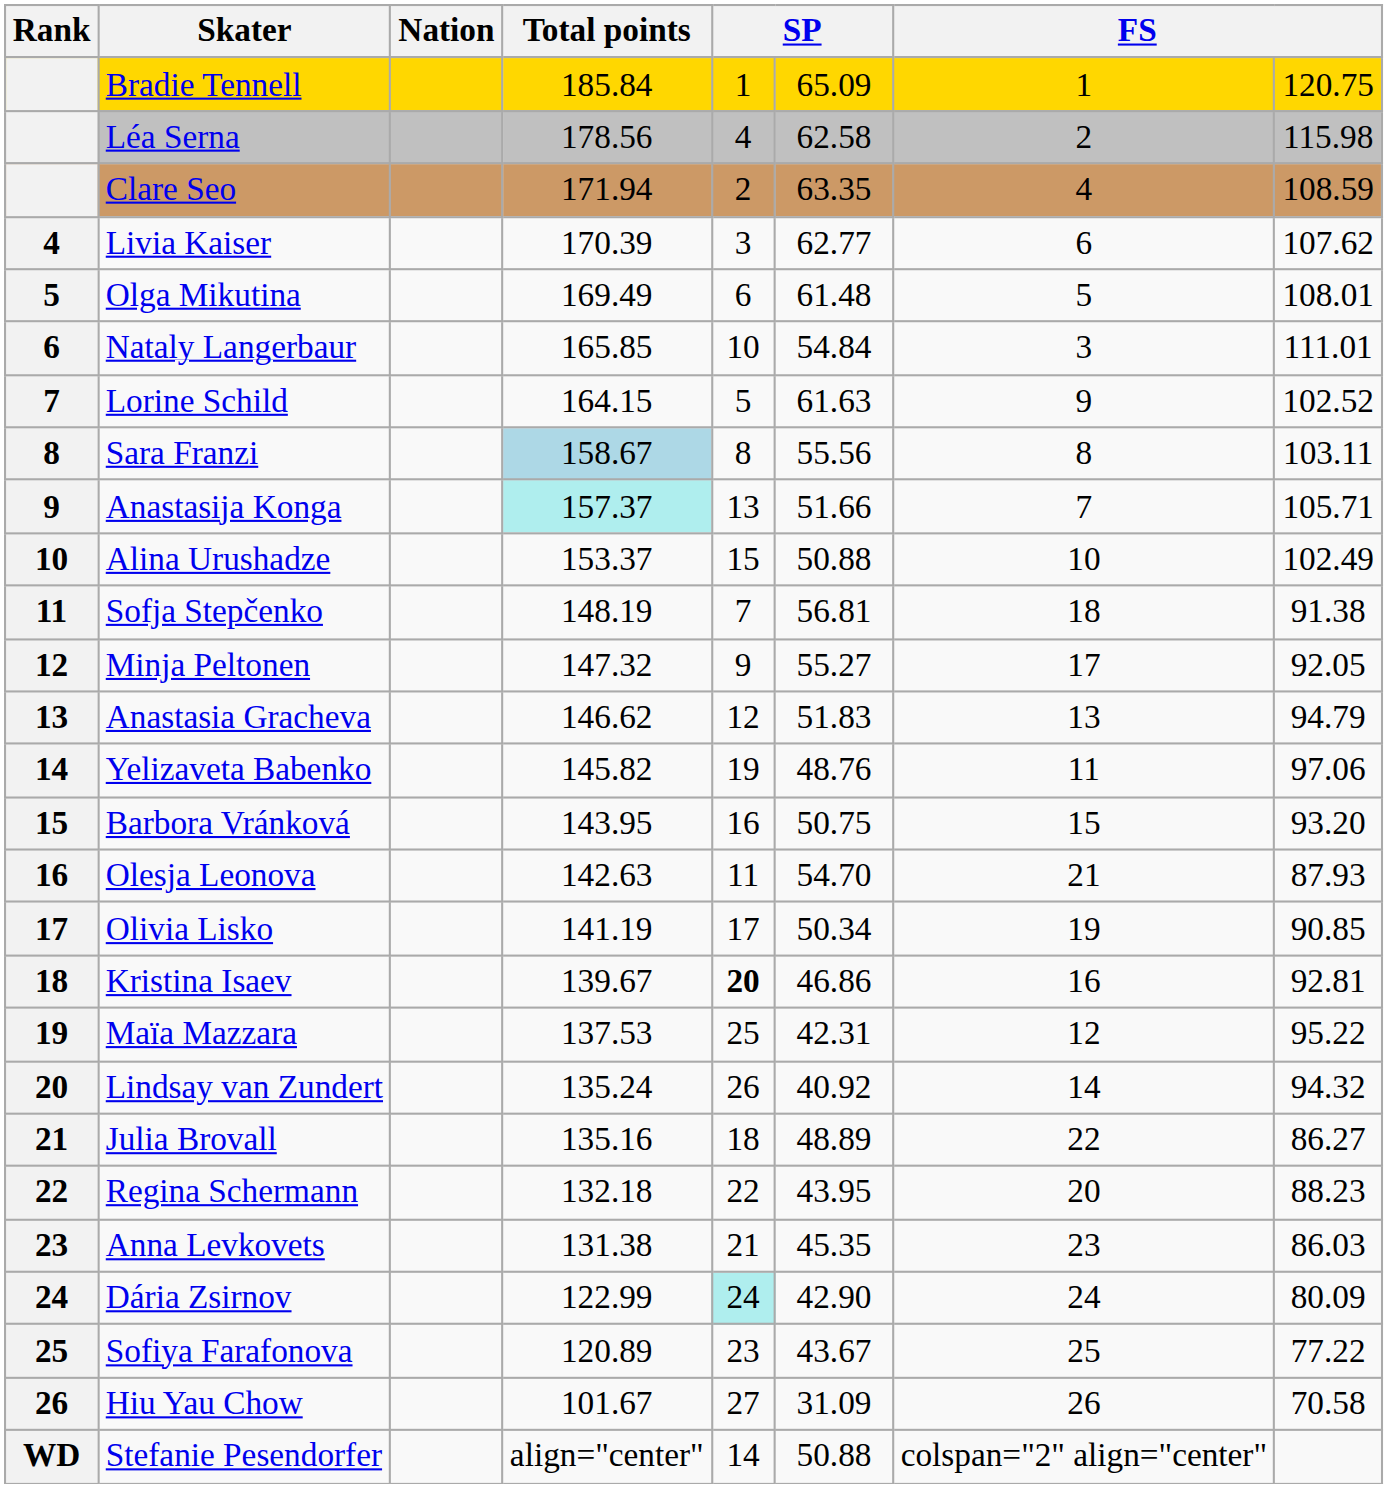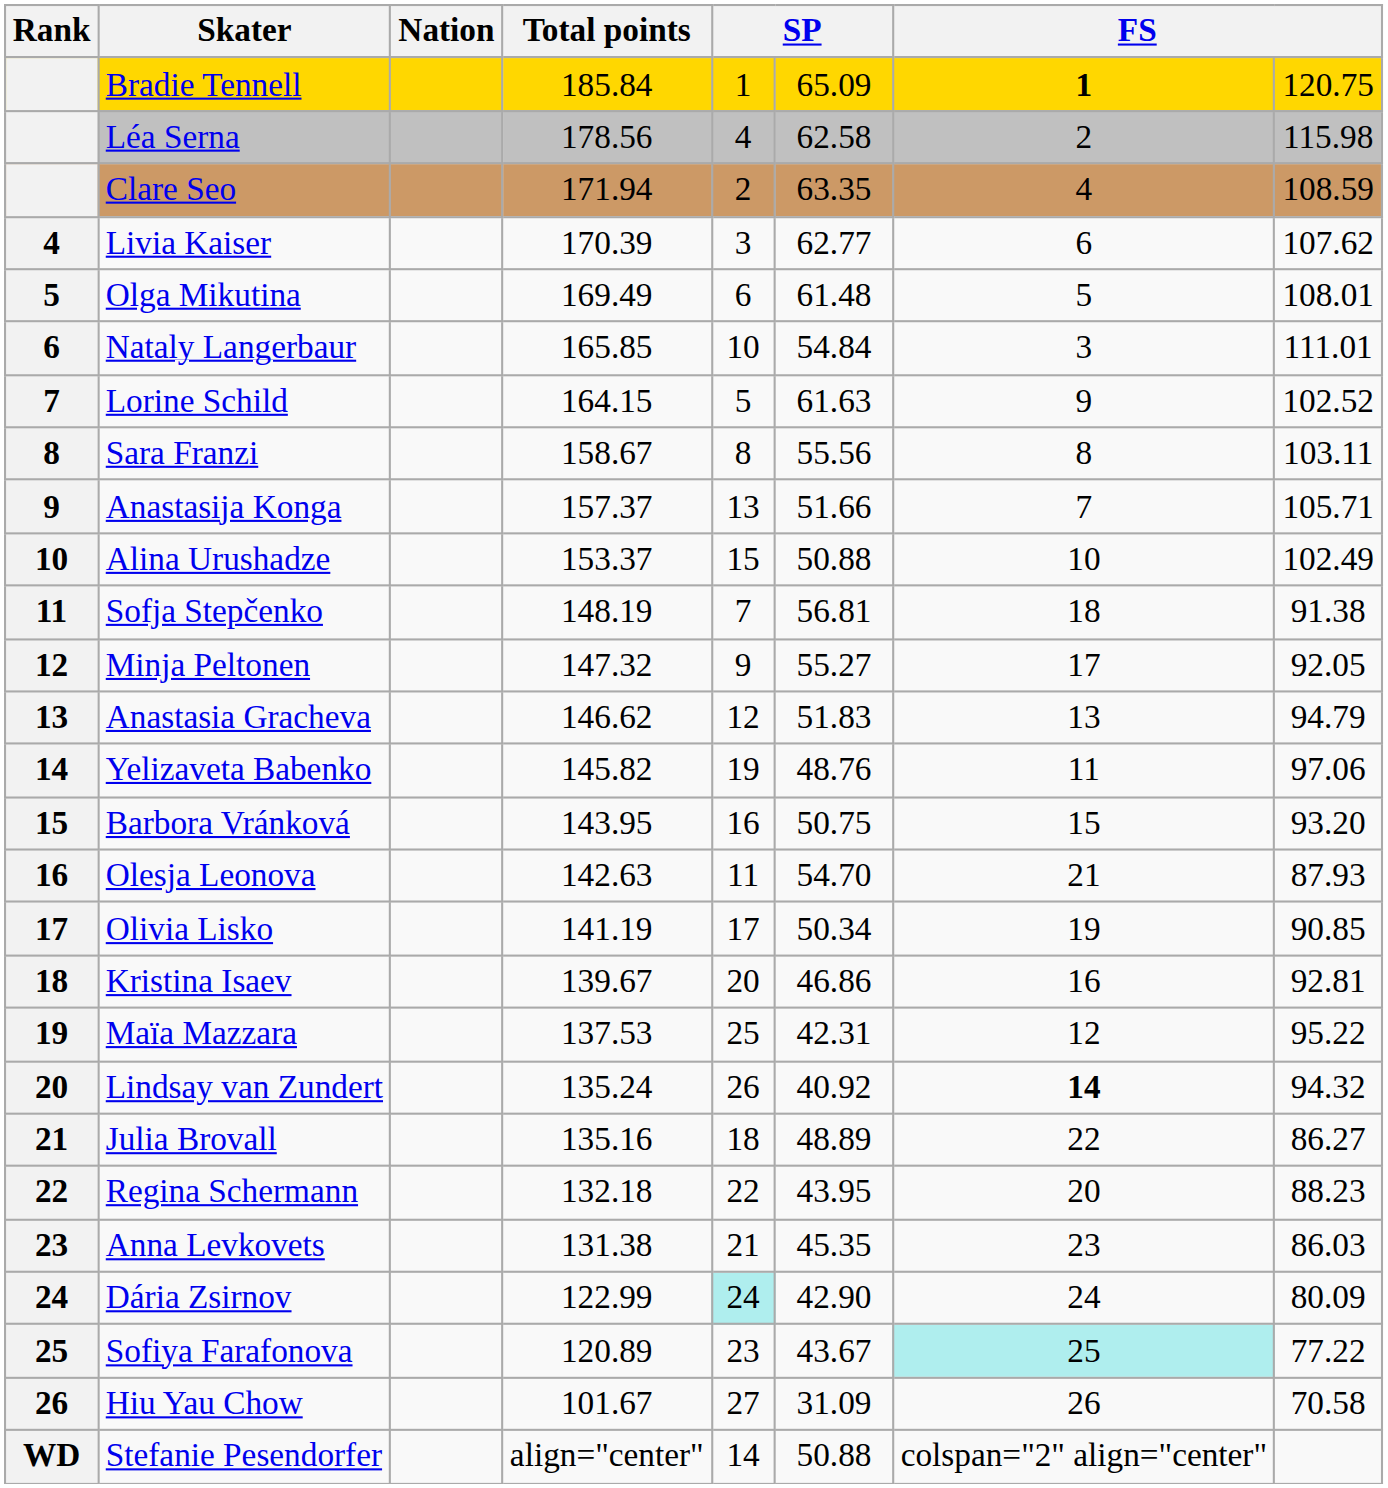(1084, 83) normal -> (1084, 83) bold
(607, 453) lightblue background -> (607, 453) no background
(607, 505) paleturquoise background -> (607, 505) no background
(743, 980) bold -> (743, 980) normal
(1084, 1086) normal -> (1084, 1086) bold
(1084, 1350) no background -> (1084, 1350) paleturquoise background
